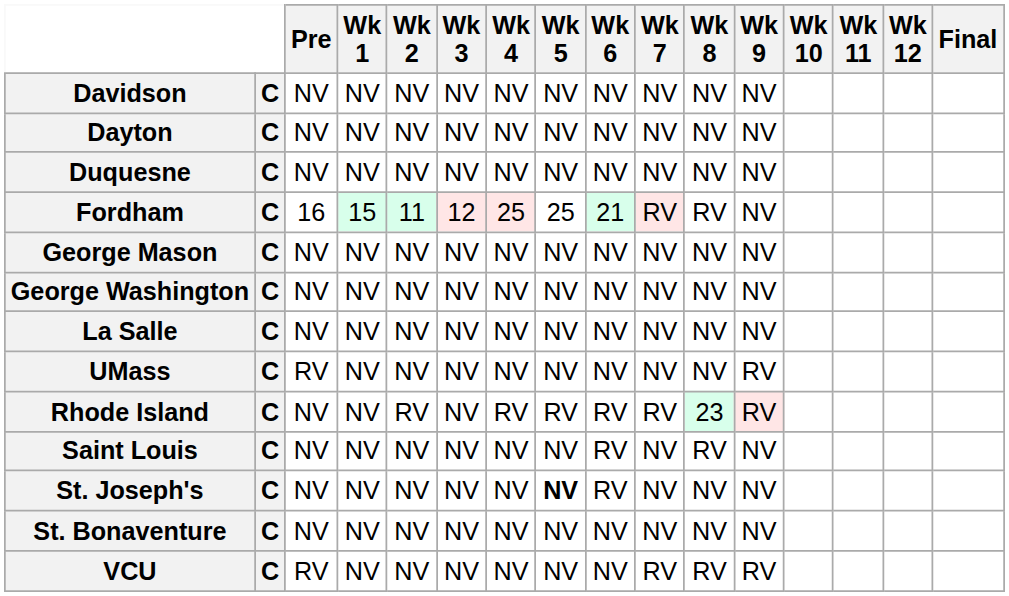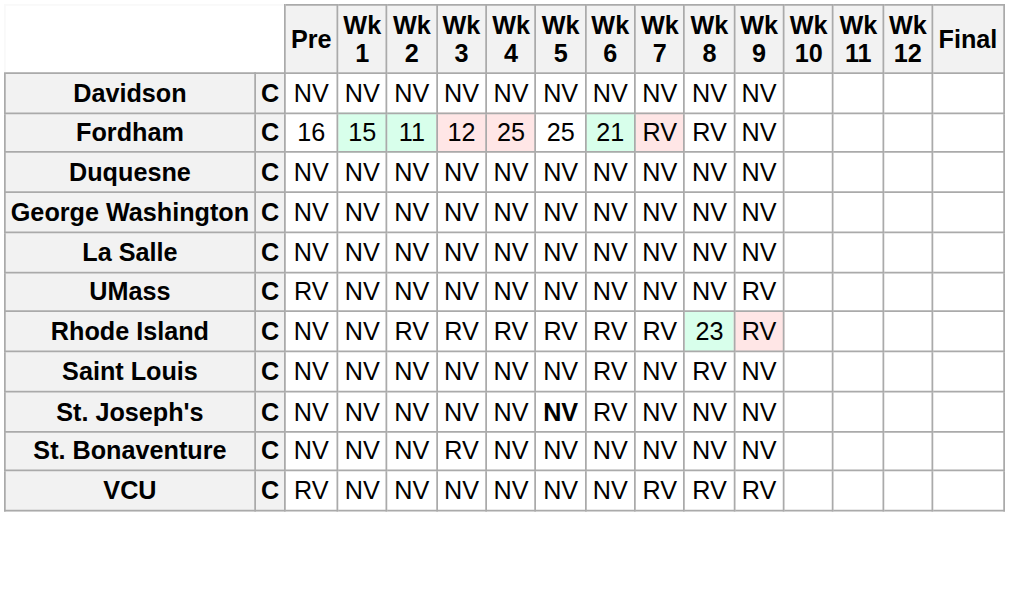- row: (130, 133)
rows swapped: (130, 173) <-> (130, 212)
- row: (130, 252)
(461, 411) NV -> (461, 332) RV
(461, 531) NV -> (461, 451) RV
